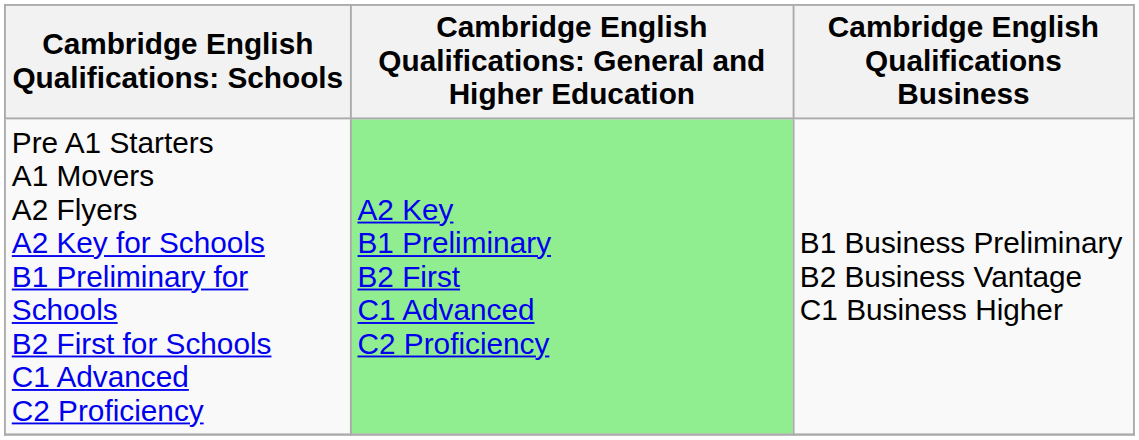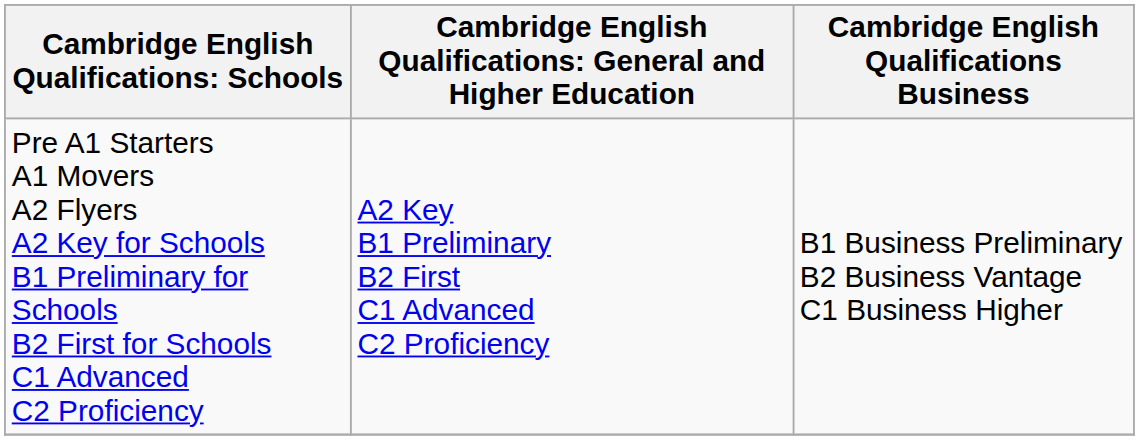(454, 276) lightgreen background -> (454, 276) no background
